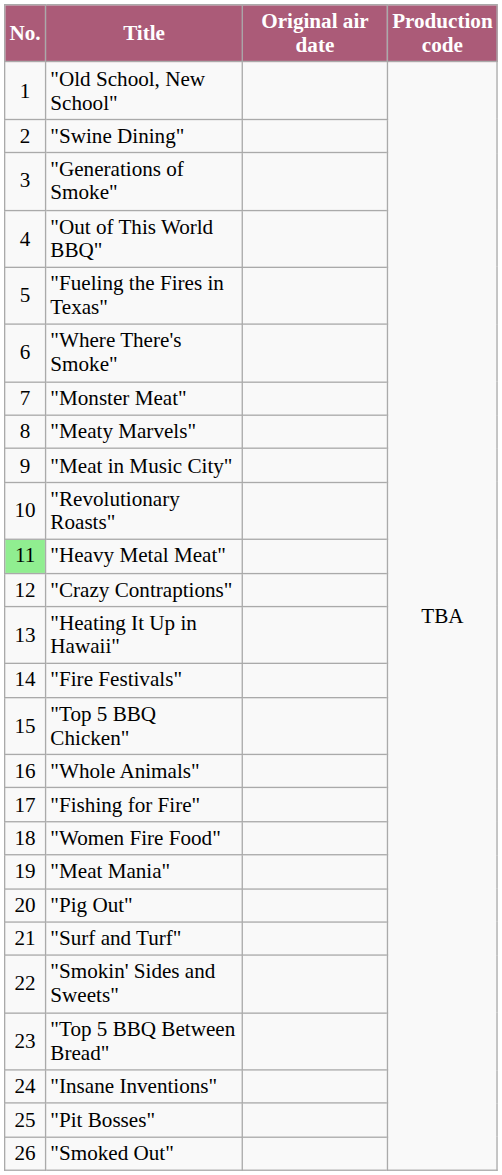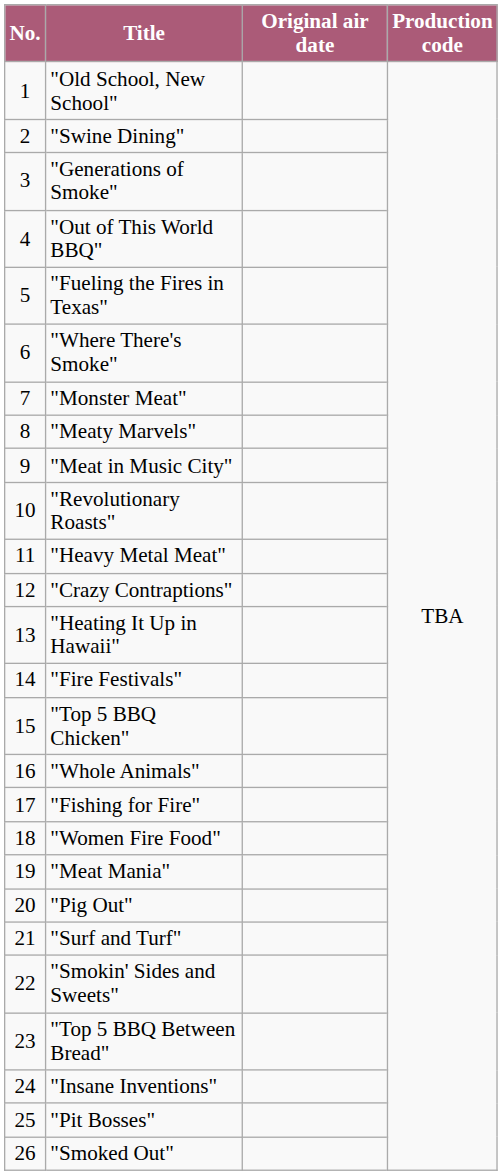(25, 556) lightgreen background -> (25, 556) no background
